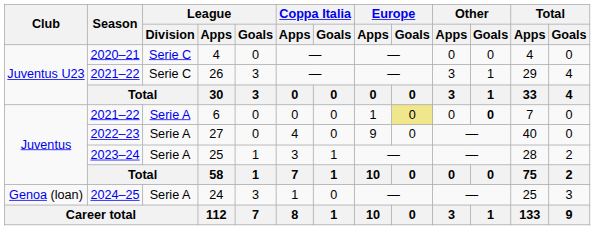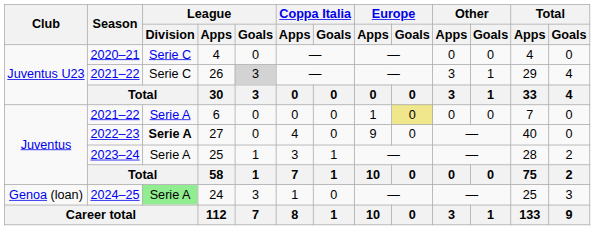(255, 74) no background -> (255, 74) lightgrey background
(491, 114) bold -> (491, 114) normal
(170, 134) normal -> (170, 134) bold
(170, 194) no background -> (170, 194) lightgreen background
